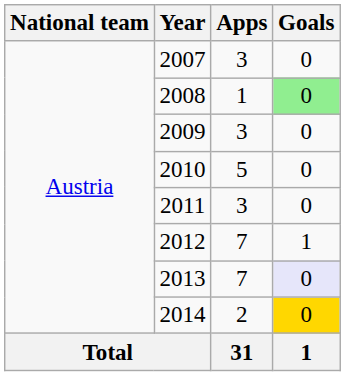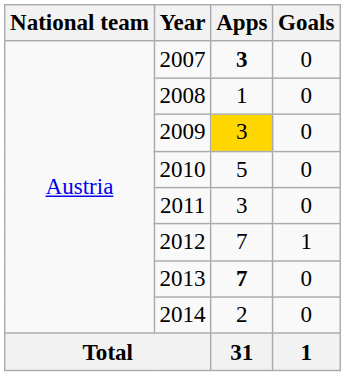(242, 59) normal -> (242, 59) bold
(306, 95) lightgreen background -> (306, 95) no background
(242, 132) no background -> (242, 132) gold background
(242, 278) normal -> (242, 278) bold
(306, 278) lavender background -> (306, 278) no background
(306, 315) gold background -> (306, 315) no background
